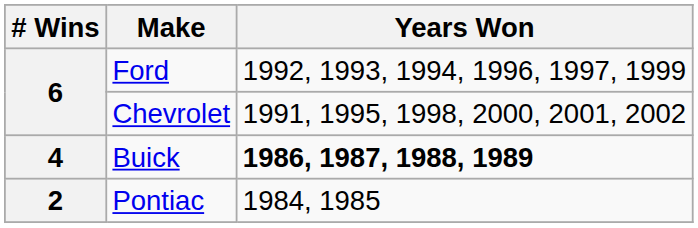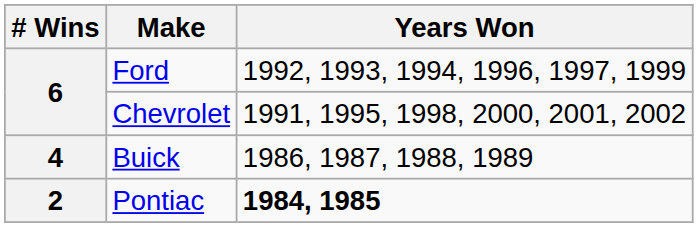(388, 158) bold -> (388, 158) normal
(312, 201) normal -> (312, 201) bold
